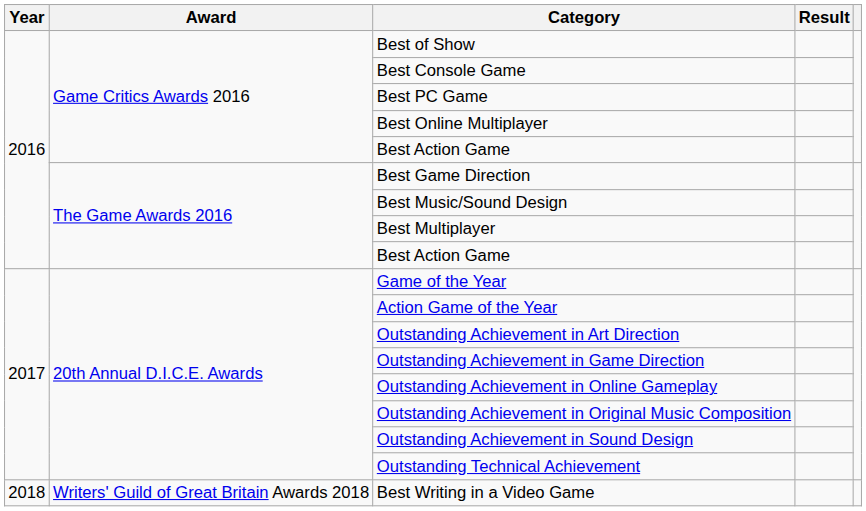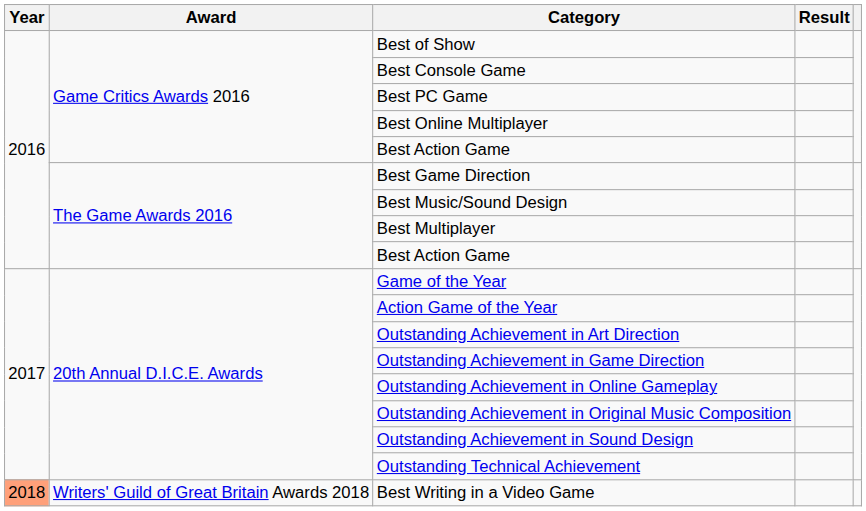(27, 492) no background -> (27, 492) lightsalmon background
